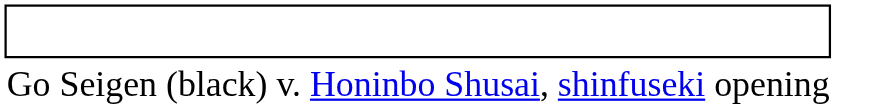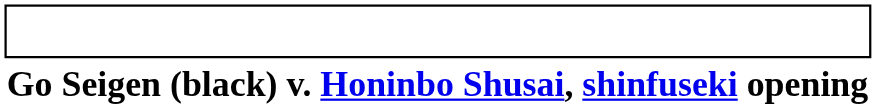(418, 84) normal -> (437, 84) bold
